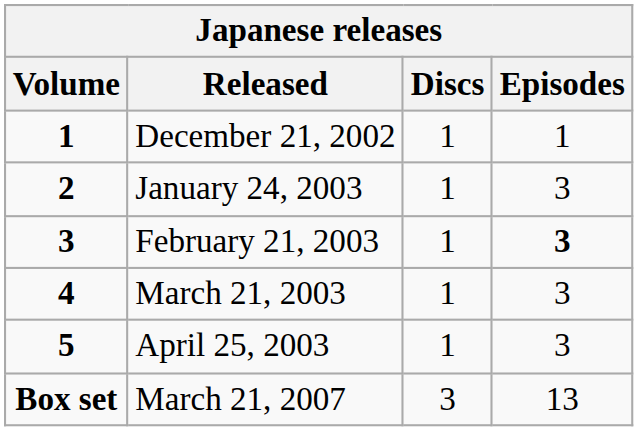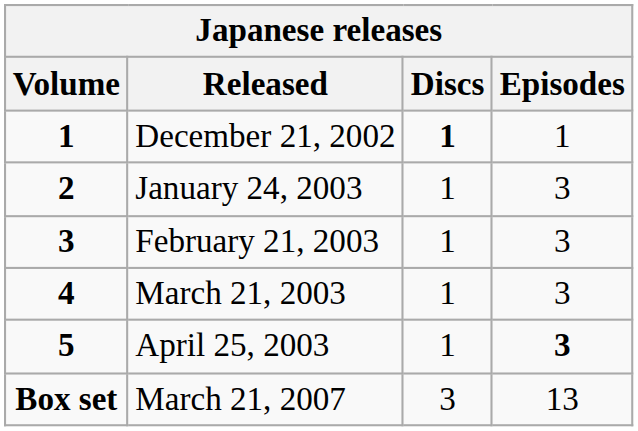(448, 135) normal -> (448, 135) bold
(562, 240) bold -> (562, 240) normal
(562, 345) normal -> (562, 345) bold
